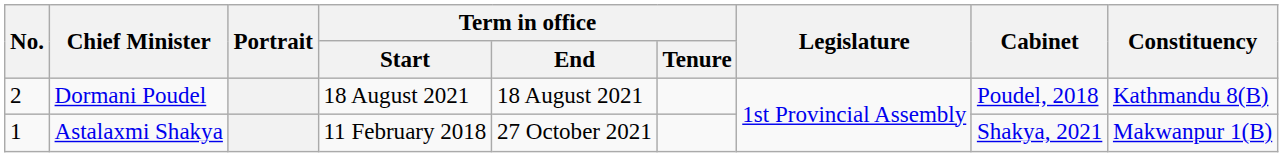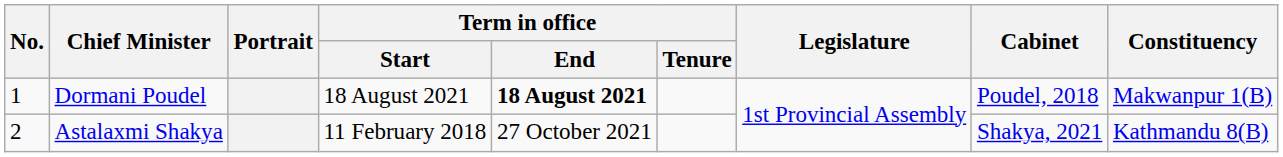(16, 95) 2 -> (16, 95) 1
(570, 95) normal -> (572, 95) bold
(1191, 95) Kathmandu 8(B) -> (1193, 95) Makwanpur 1(B)
(16, 132) 1 -> (16, 132) 2
(1193, 132) Makwanpur 1(B) -> (1191, 132) Kathmandu 8(B)
